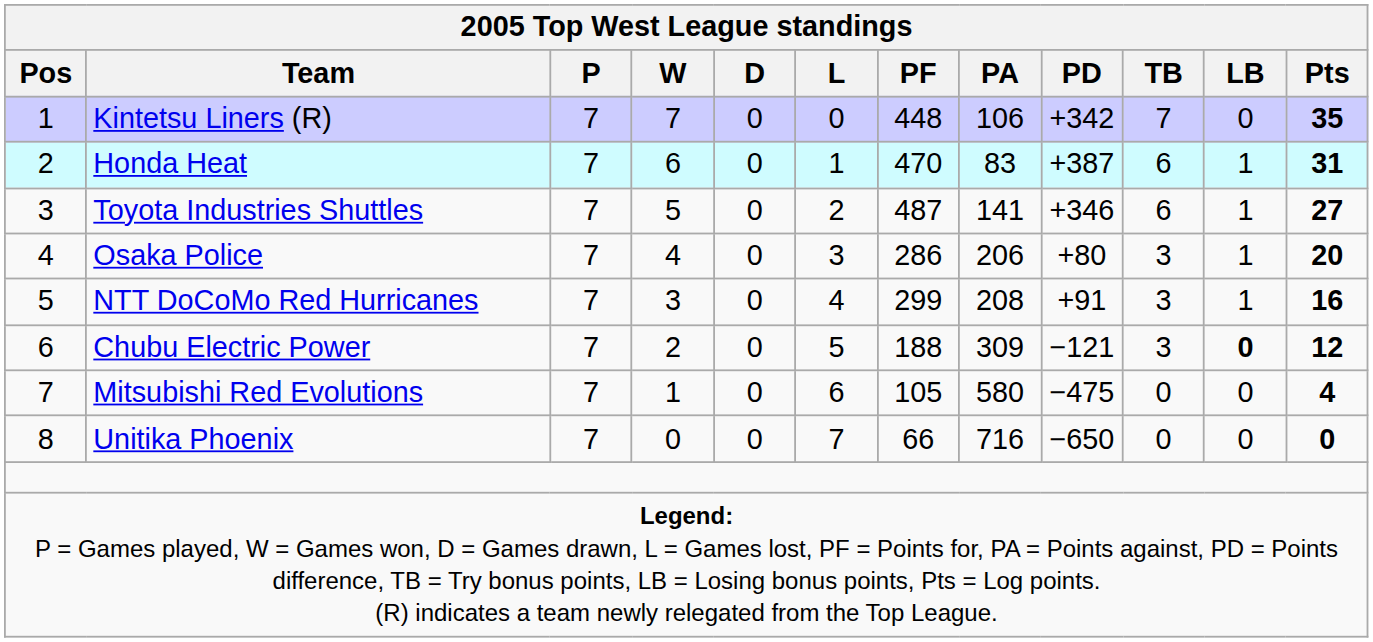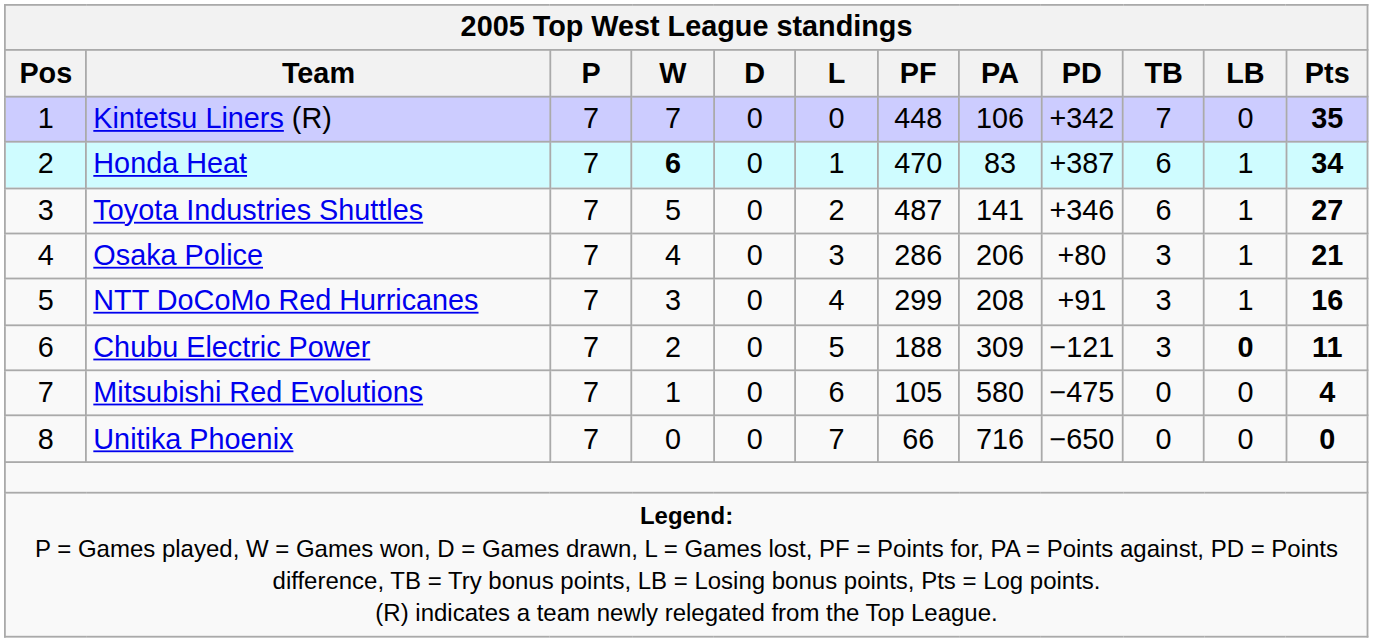(673, 164) normal -> (673, 164) bold
(1327, 164) 31 -> (1327, 164) 34
(1327, 255) 20 -> (1327, 255) 21
(1327, 347) 12 -> (1327, 347) 11
